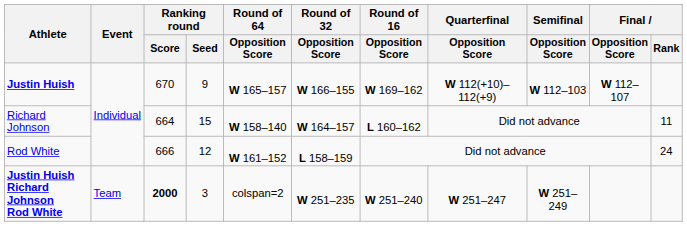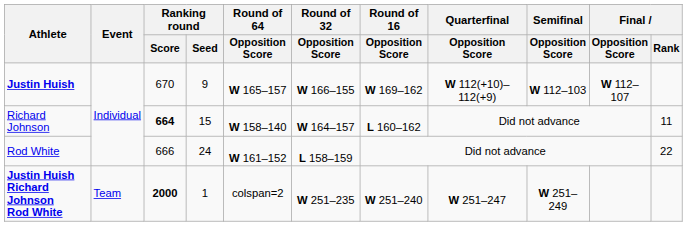(165, 121) normal -> (165, 121) bold
(205, 151) 12 -> (205, 151) 24
(666, 151) 24 -> (666, 151) 22
(205, 194) 3 -> (205, 194) 1
